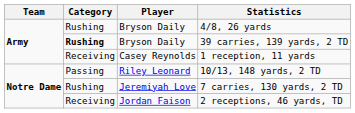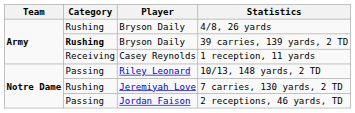(90, 101) Receiving -> (85, 101) Passing
